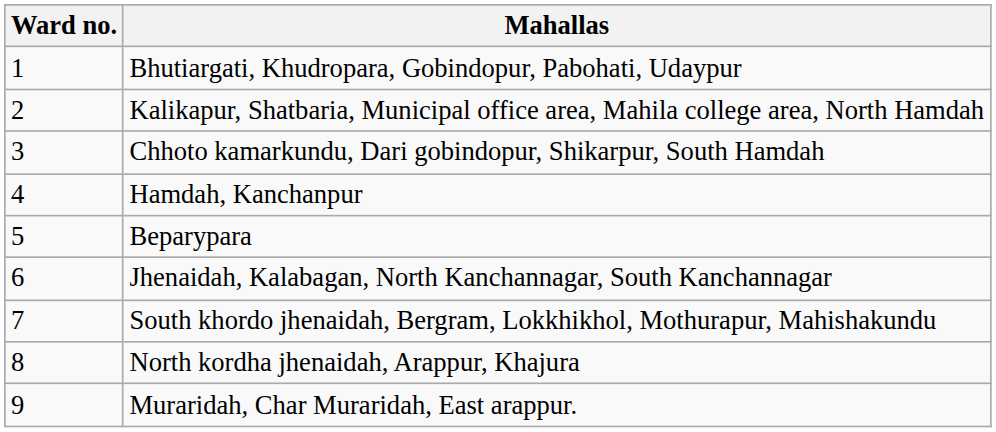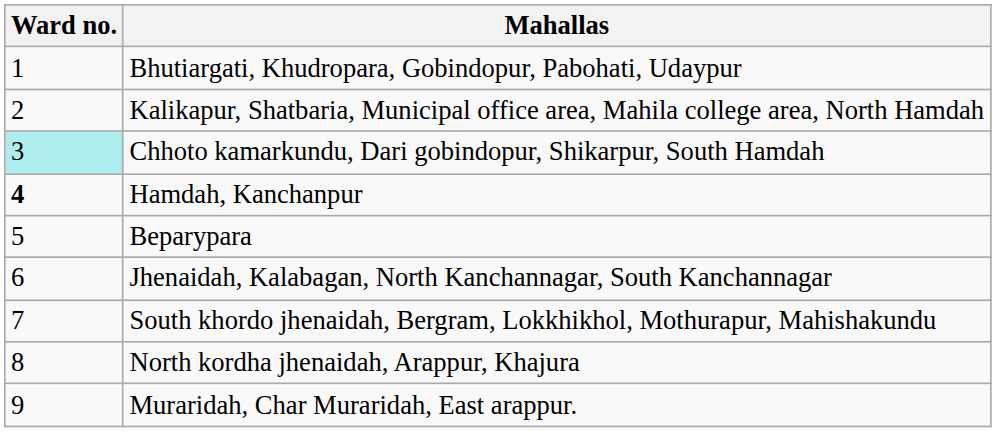(18, 151) no background -> (18, 151) paleturquoise background
(18, 194) normal -> (18, 194) bold
